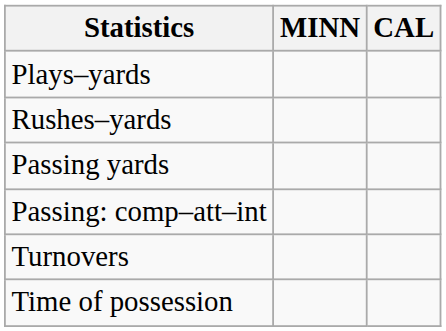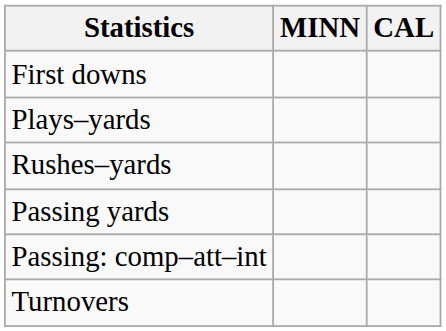+ row: (79, 73)
- row: (122, 302)
